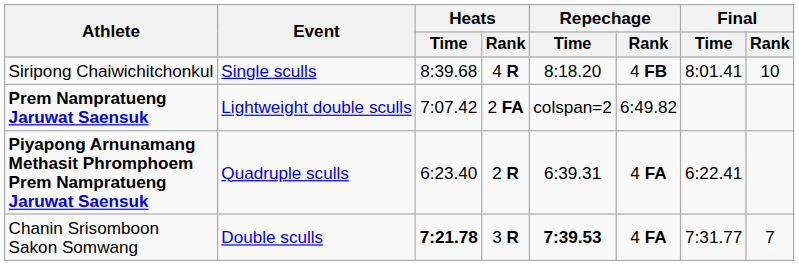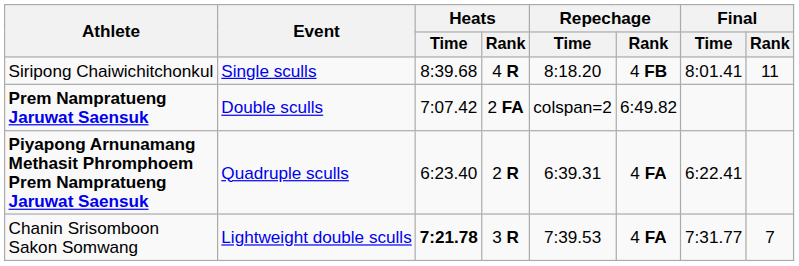(770, 71) 10 -> (770, 71) 11
(317, 108) Lightweight double sculls -> (272, 108) Double sculls
(272, 238) Double sculls -> (317, 238) Lightweight double sculls
(573, 238) bold -> (573, 238) normal
